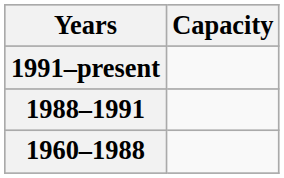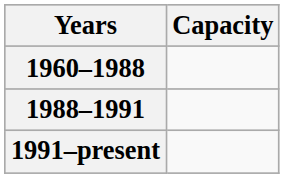rows swapped: (85, 151) <-> (85, 67)
